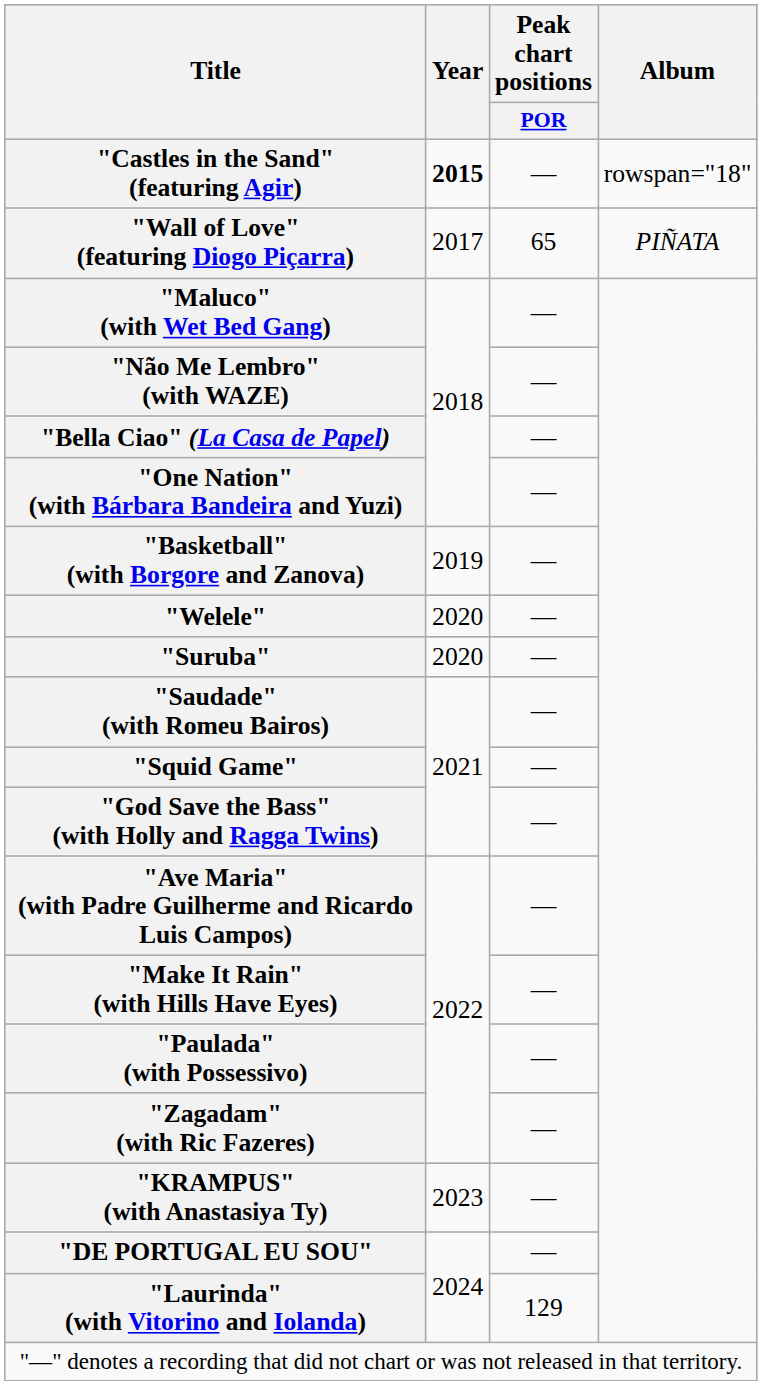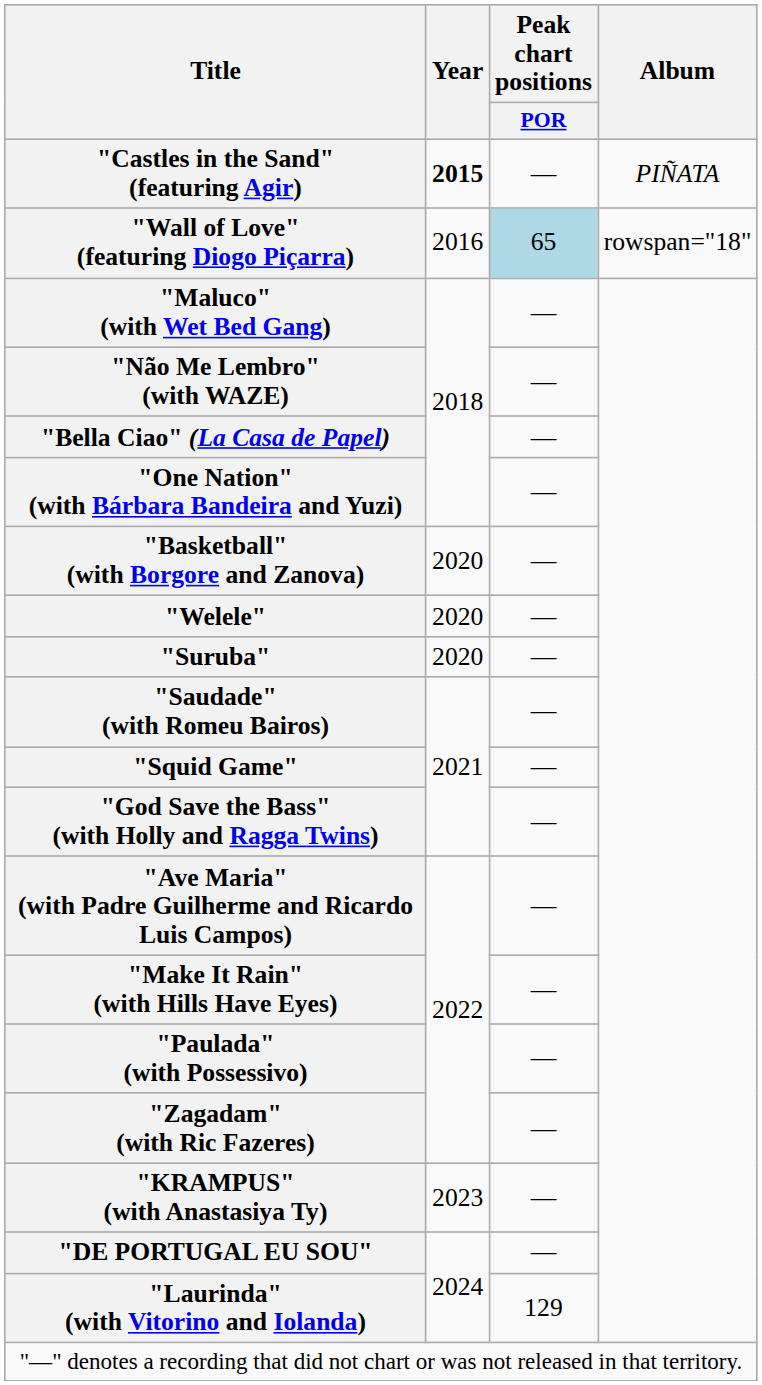(677, 173) rowspan="18" -> (677, 173) PIÑATA
(458, 242) 2017 -> (458, 242) 2016
(543, 242) no background -> (543, 242) lightblue background
(677, 242) PIÑATA -> (677, 242) rowspan="18"
(458, 560) 2019 -> (458, 560) 2020
